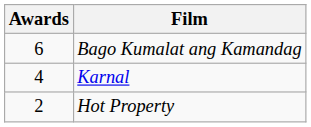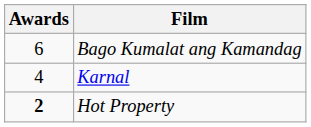(39, 106) normal -> (39, 106) bold
